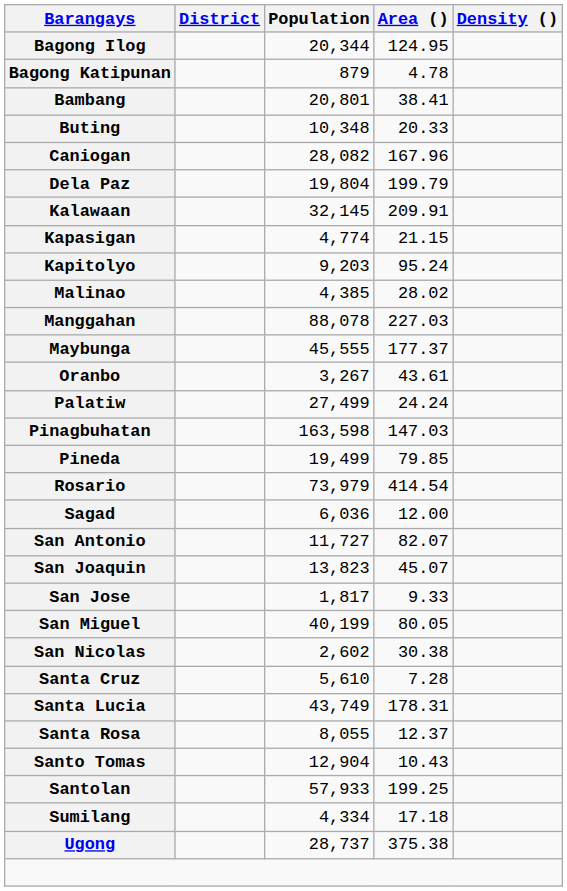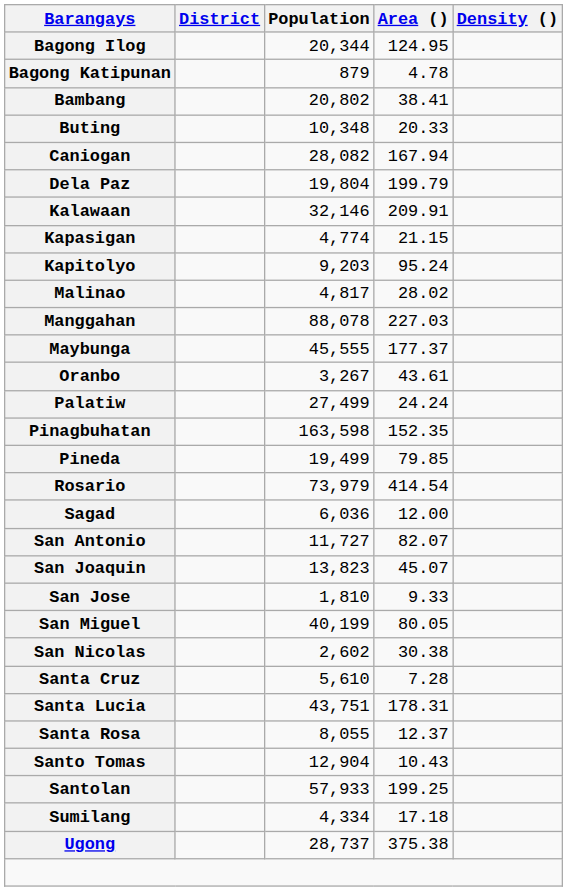(339, 101) 20,801 -> (339, 101) 20,802
(418, 156) 167.96 -> (418, 156) 167.94
(339, 211) 32,145 -> (339, 211) 32,146
(344, 294) 4,385 -> (344, 294) 4,817
(418, 432) 147.03 -> (418, 432) 152.35
(344, 597) 1,817 -> (344, 597) 1,810
(339, 707) 43,749 -> (339, 707) 43,751
